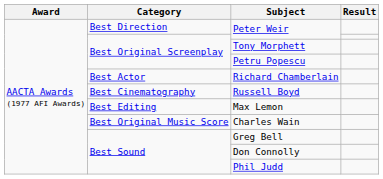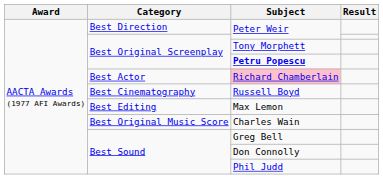(269, 61) normal -> (269, 61) bold
(286, 76) no background -> (286, 76) pink background
